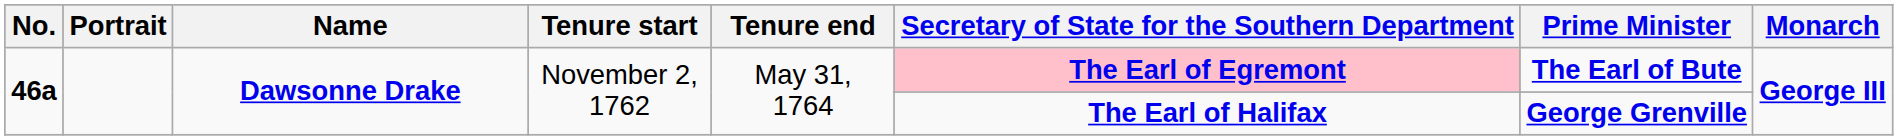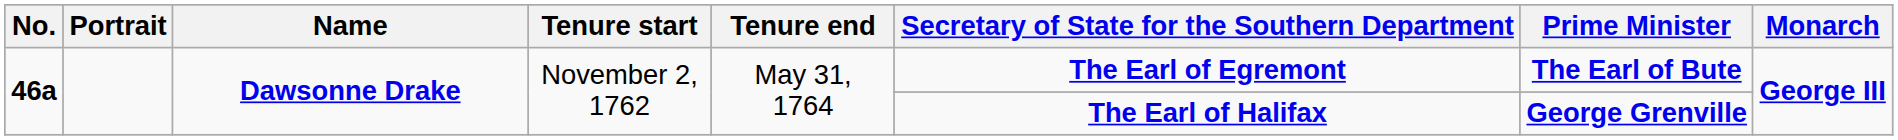(1208, 69) pink background -> (1208, 69) no background
